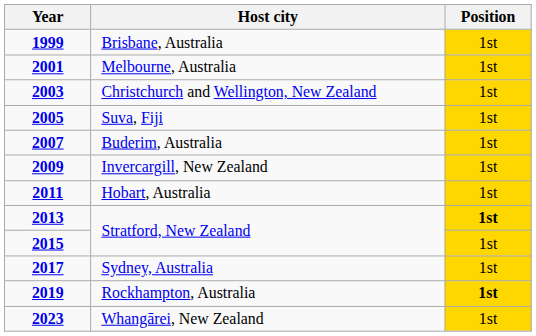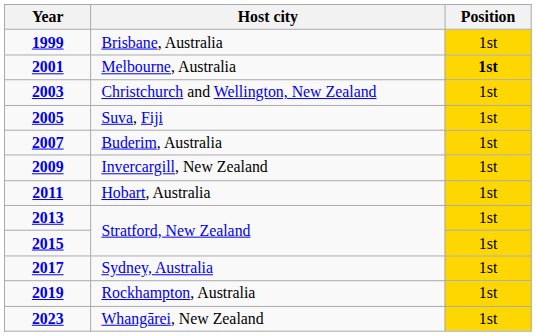(488, 67) normal -> (488, 67) bold
(488, 218) bold -> (488, 218) normal
(488, 293) bold -> (488, 293) normal
